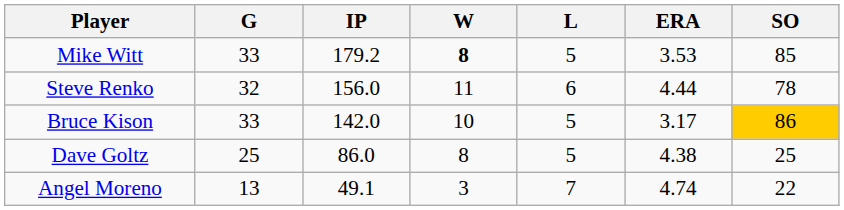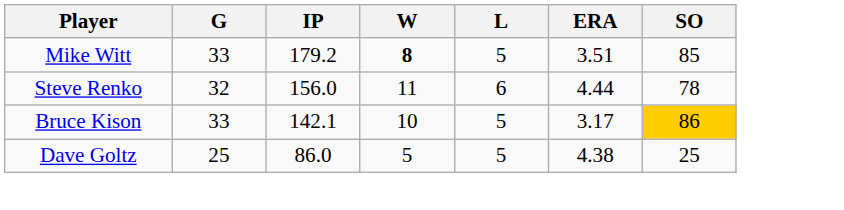(678, 54) 3.53 -> (595, 54) 3.51
(356, 121) 142.0 -> (313, 121) 142.1
(464, 155) 8 -> (407, 155) 5
- row: (100, 188)
